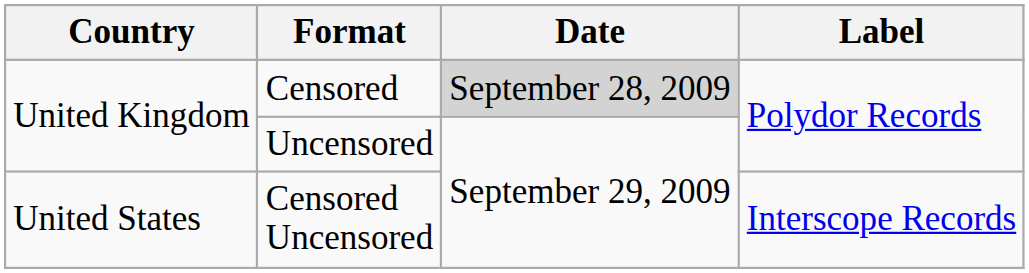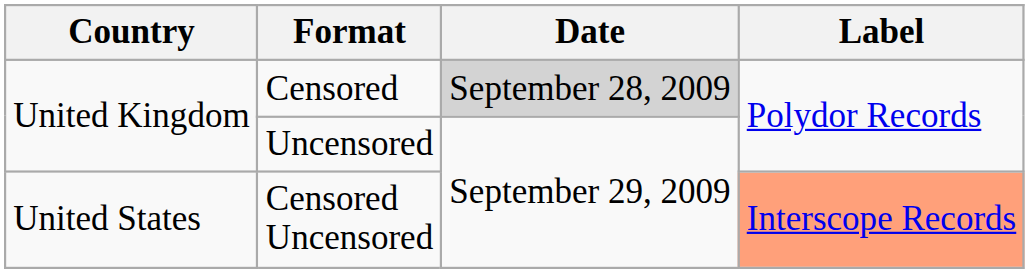(882, 218) no background -> (882, 218) lightsalmon background
